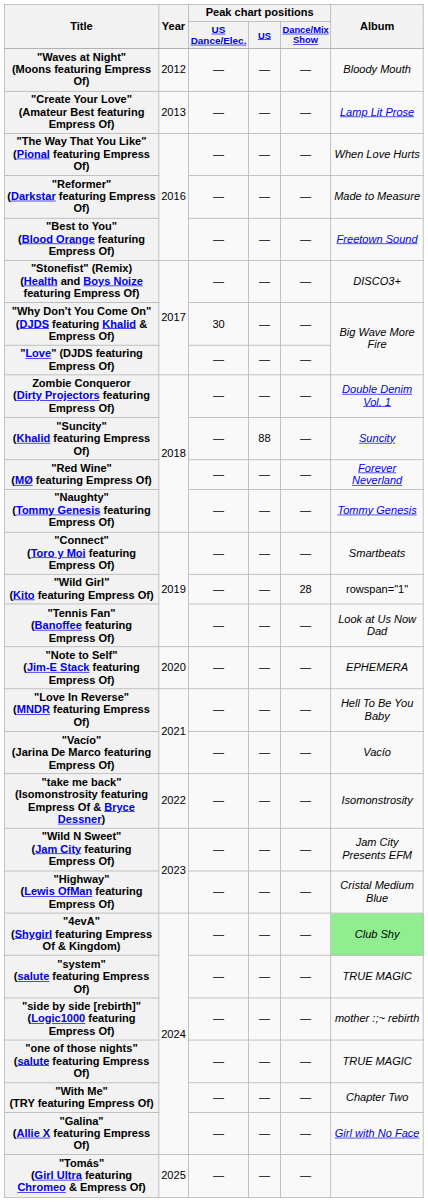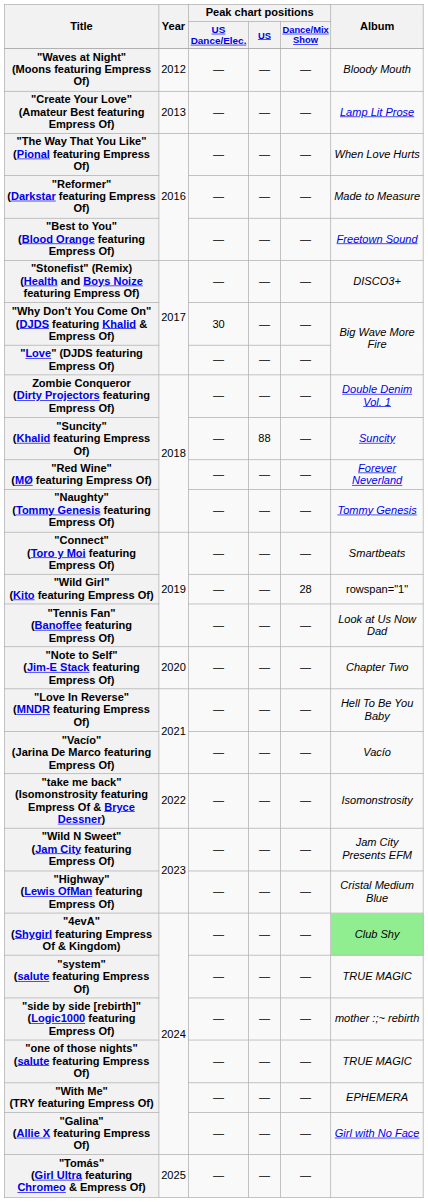(377, 667) EPHEMERA -> (377, 667) Chapter Two
(377, 1097) Chapter Two -> (377, 1097) EPHEMERA
